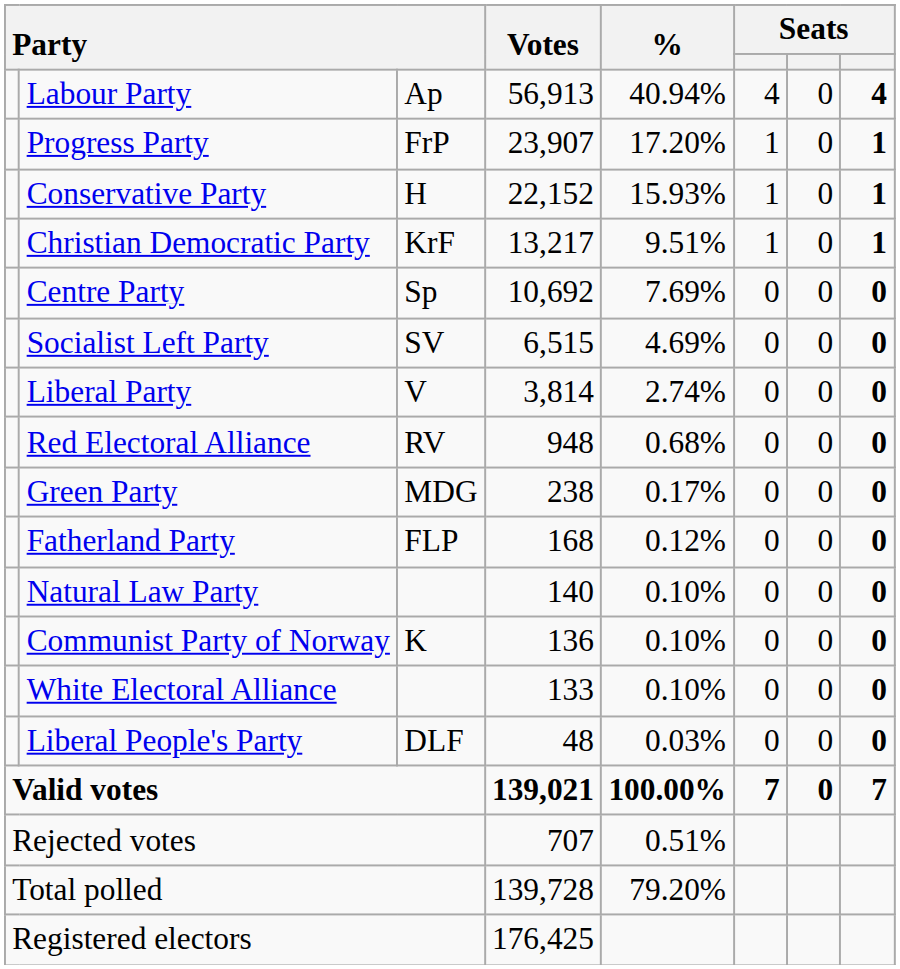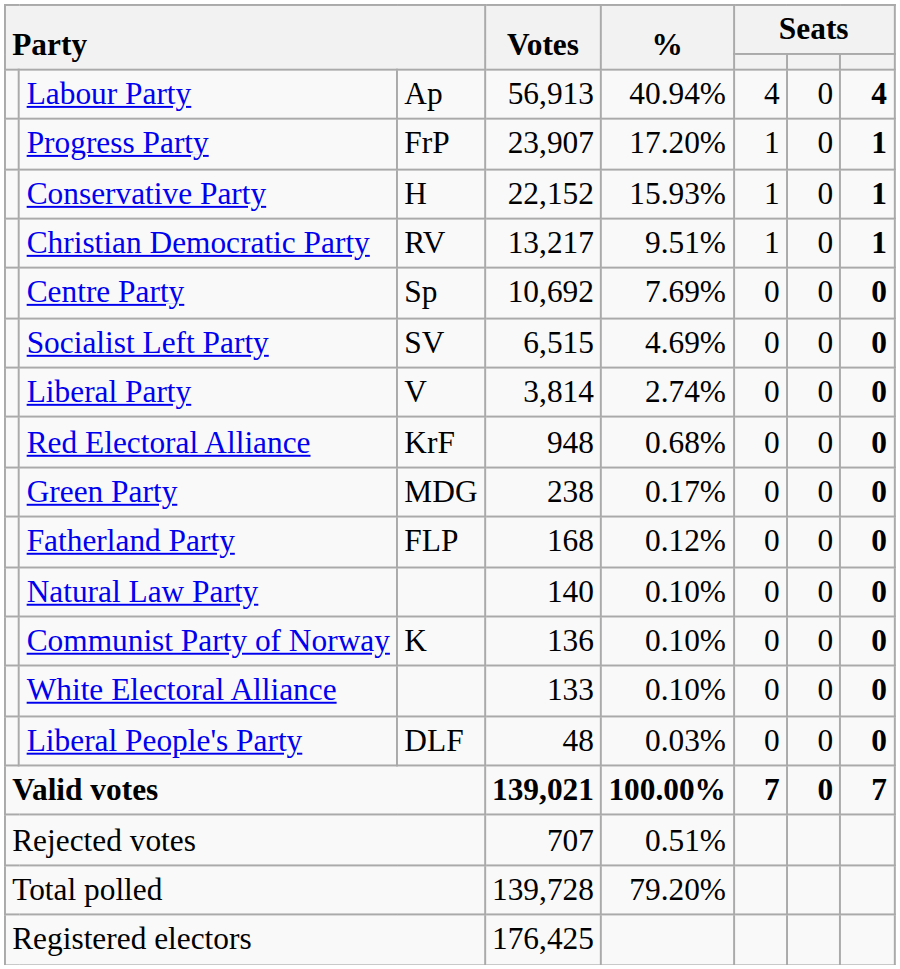(430, 242) KrF -> (425, 242) RV
(425, 441) RV -> (430, 441) KrF
